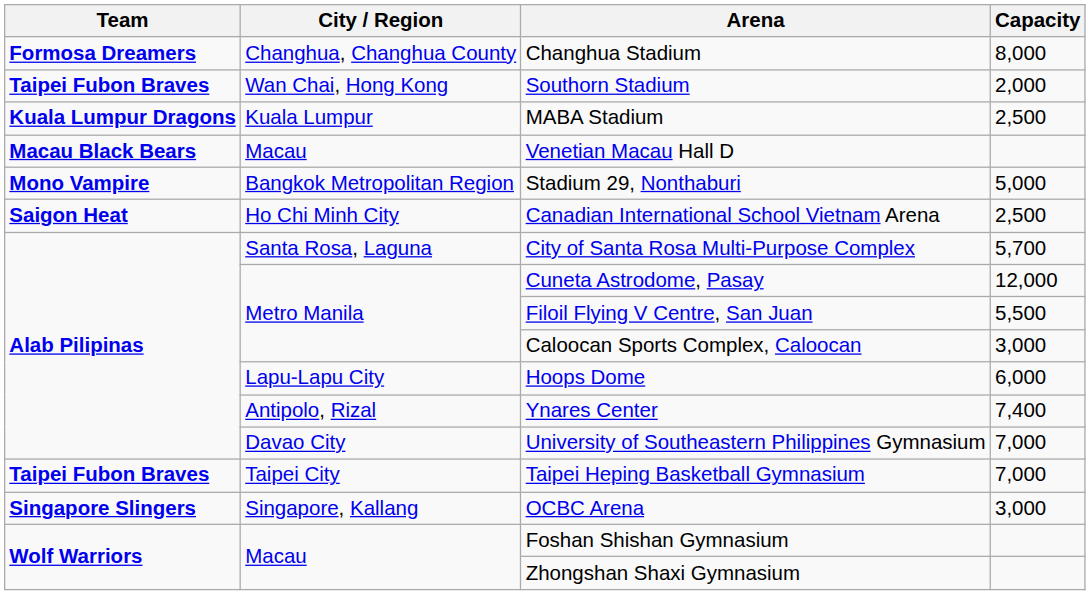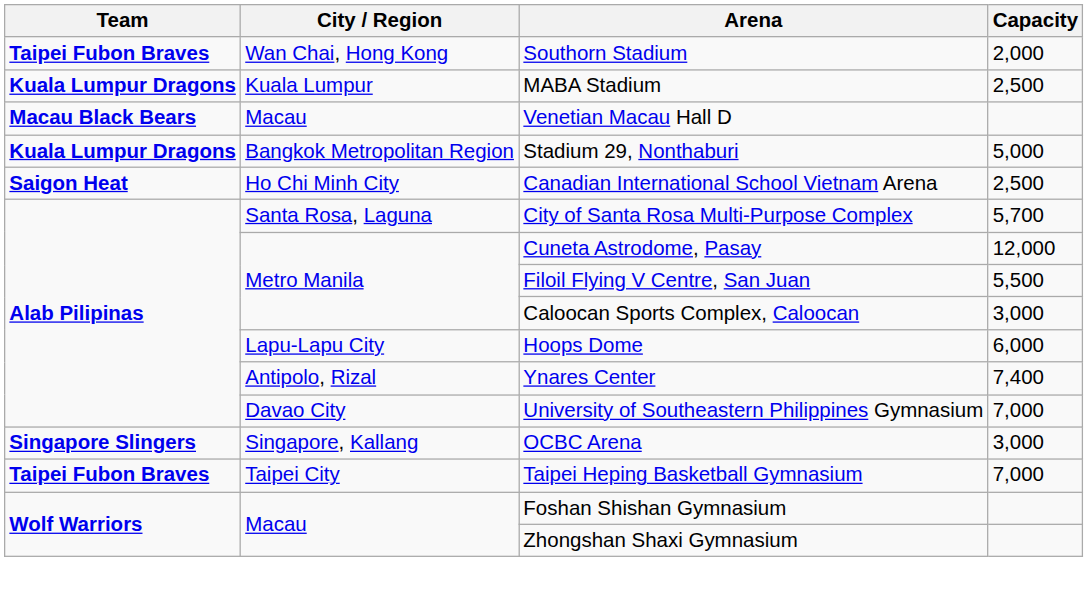- row: (613, 53)
(79, 183) Mono Vampire -> (123, 150) Kuala Lumpur Dragons
rows swapped: (585, 507) <-> (695, 475)
